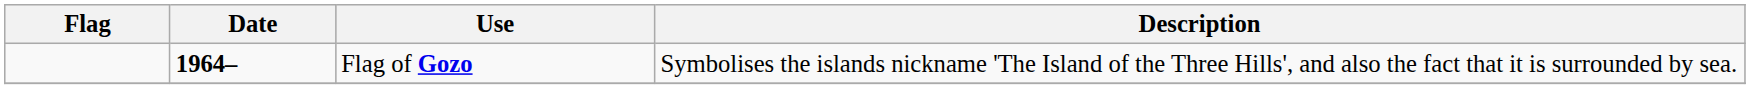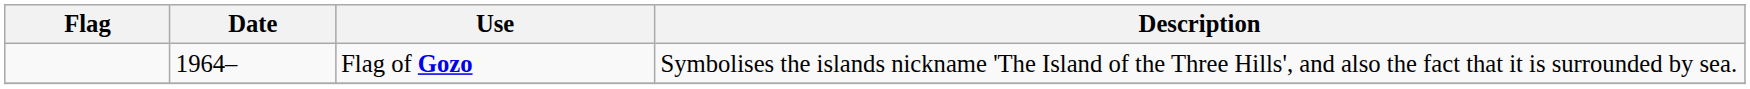(207, 63) bold -> (207, 63) normal
